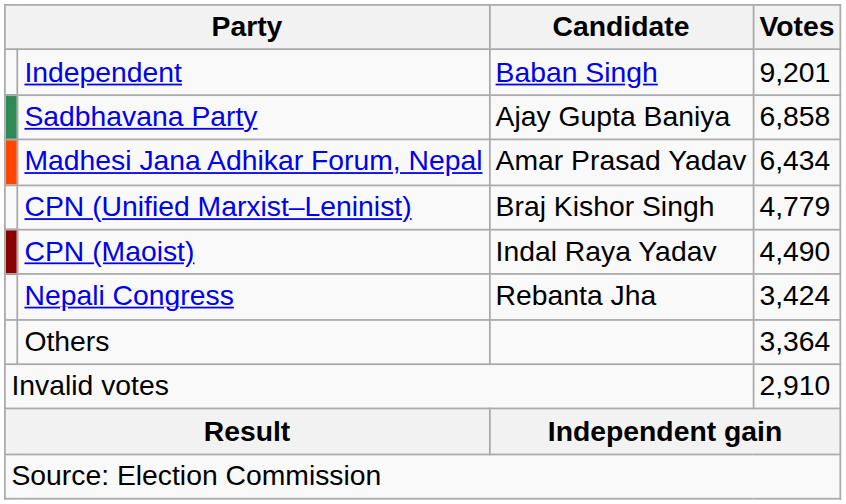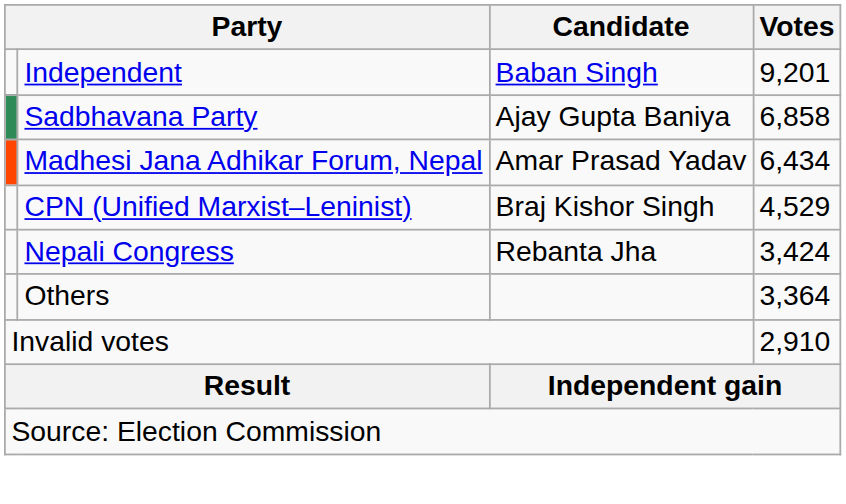(795, 206) 4,779 -> (795, 206) 4,529
- row: (109, 251)
